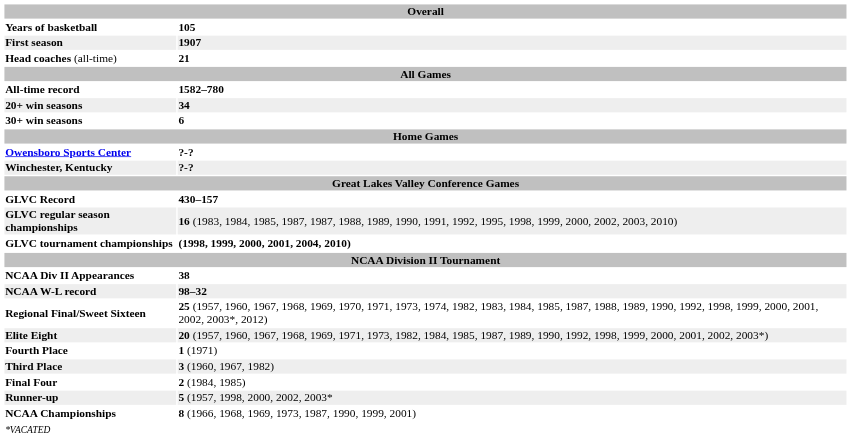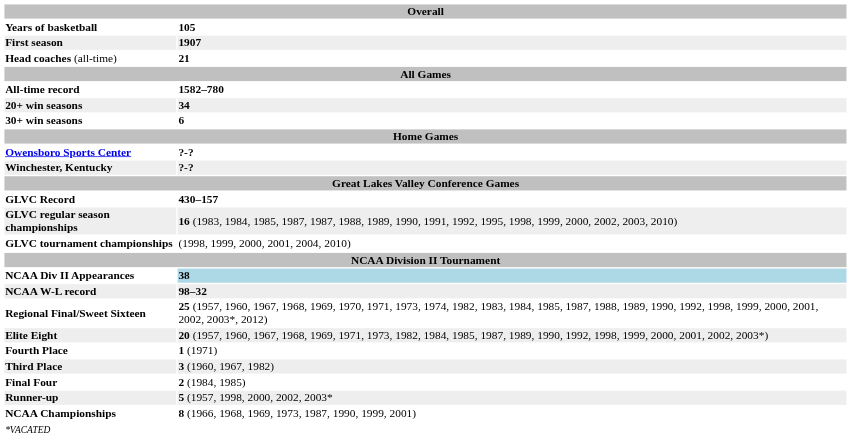(265, 243) bold -> (265, 243) normal
(184, 275) no background -> (184, 275) lightblue background
